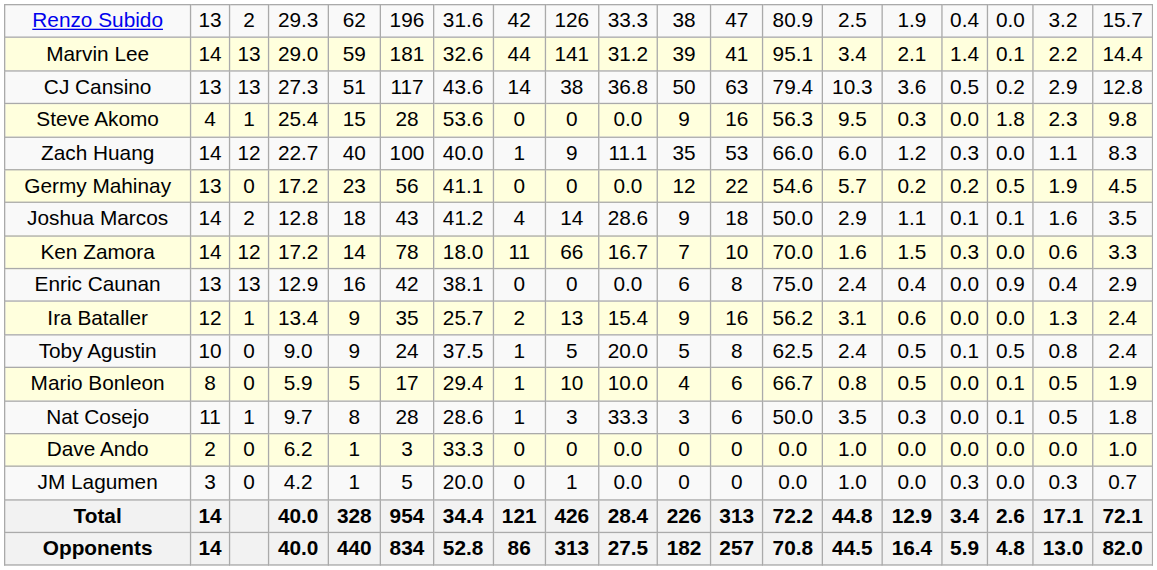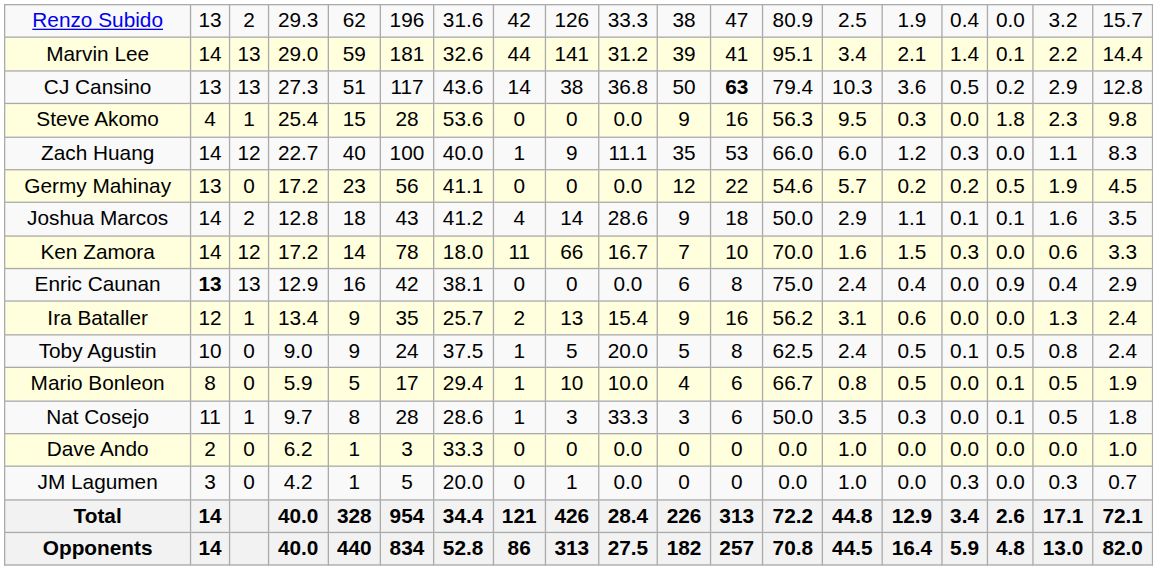(737, 86) normal -> (737, 86) bold
(210, 284) normal -> (210, 284) bold
